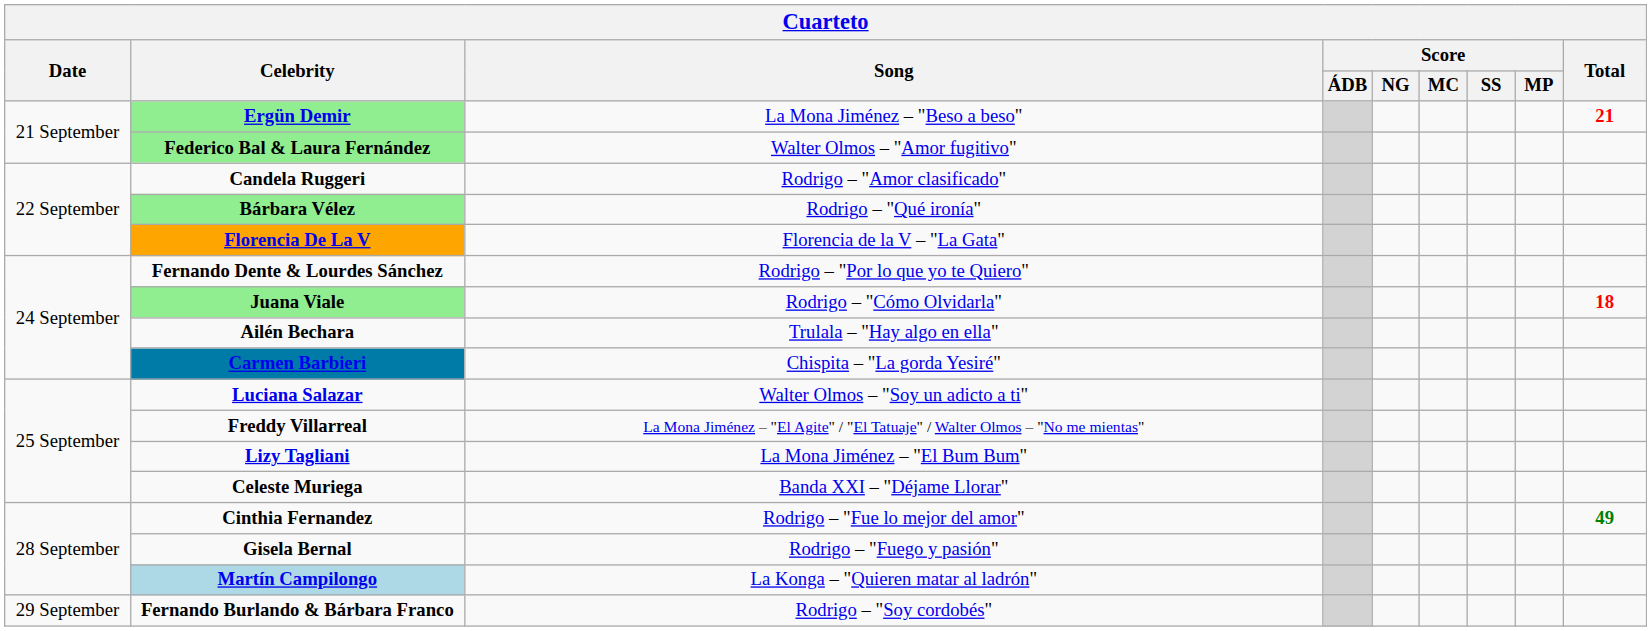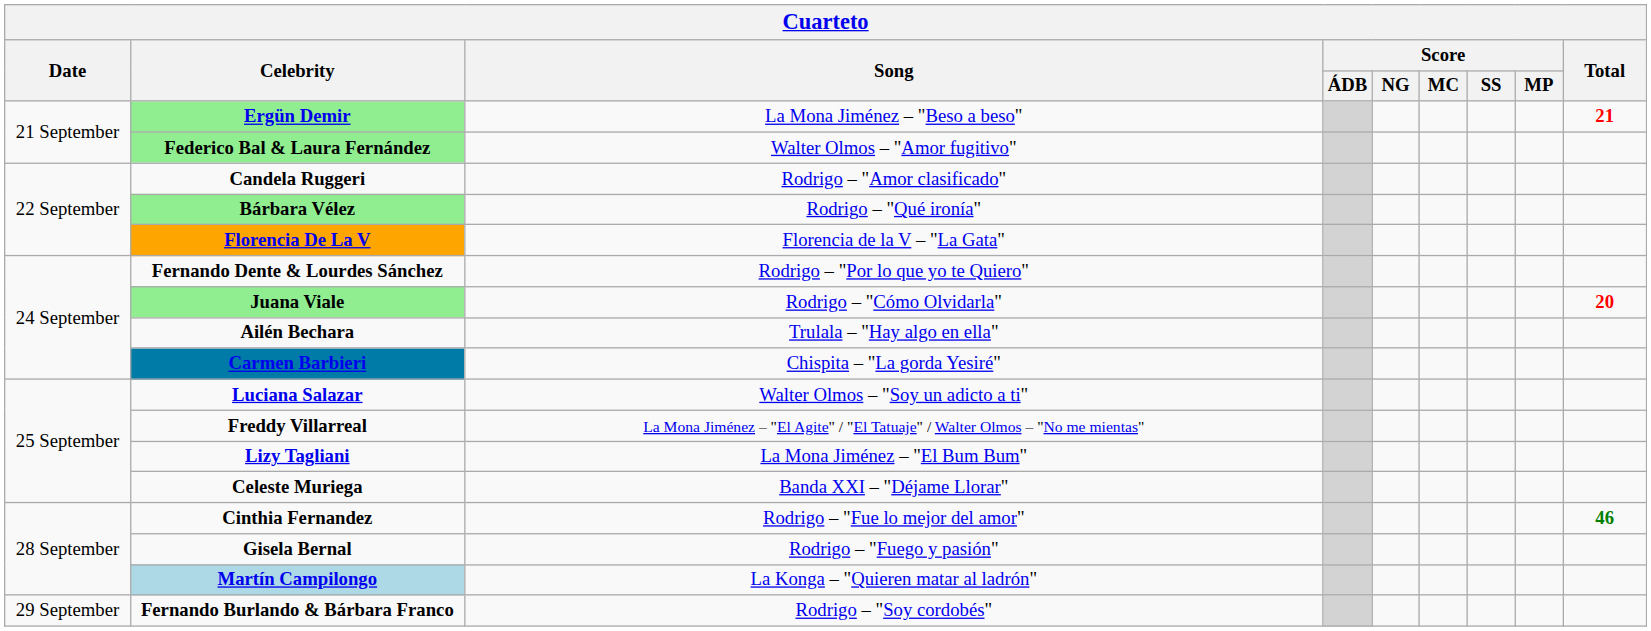(1605, 302) 18 -> (1605, 302) 20
(1605, 518) 49 -> (1605, 518) 46
